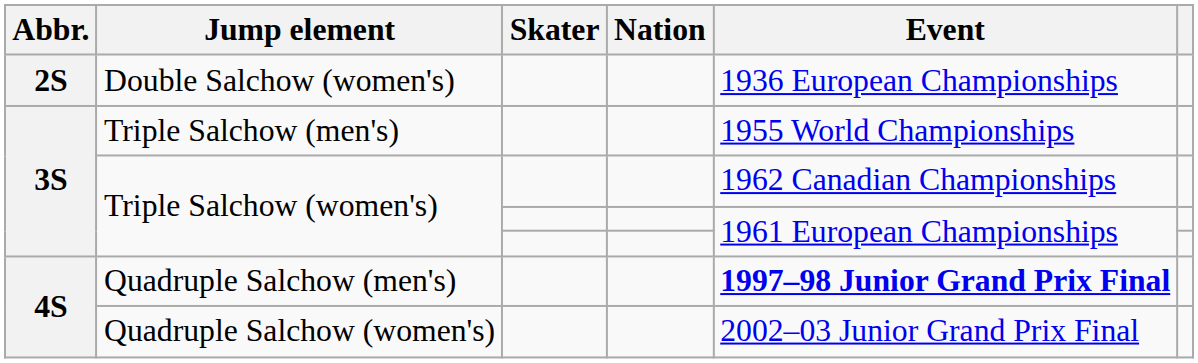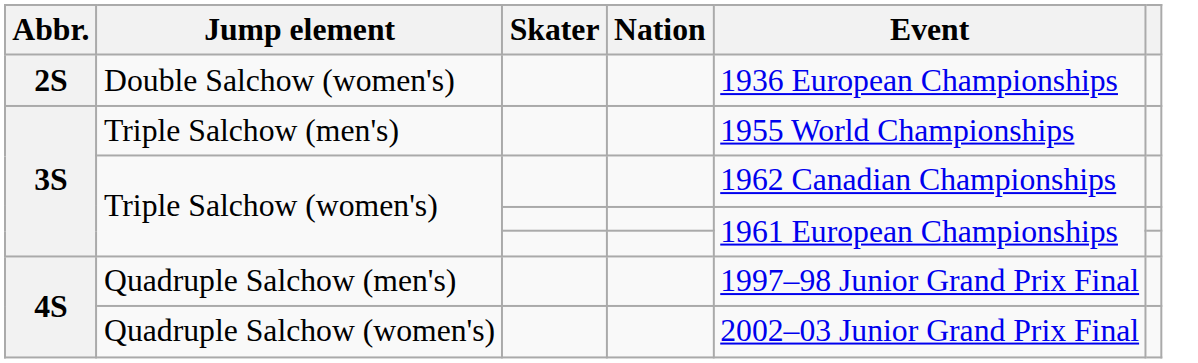(945, 280) bold -> (930, 280) normal
